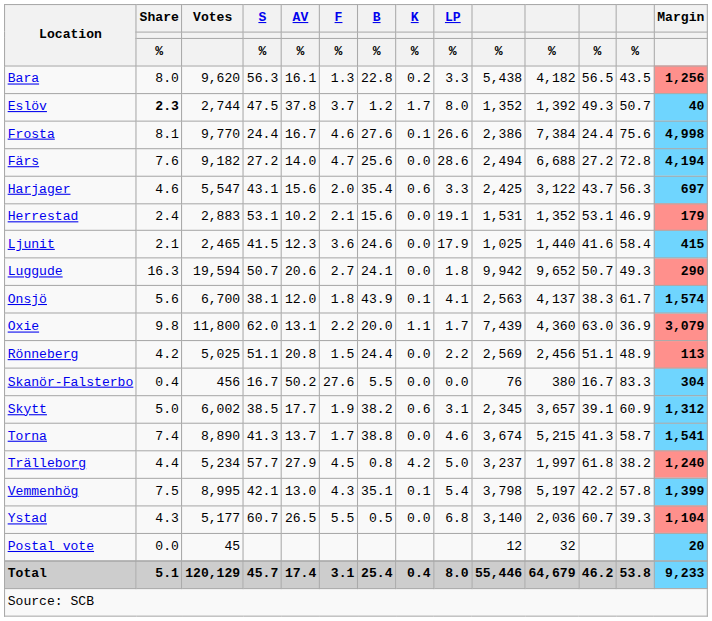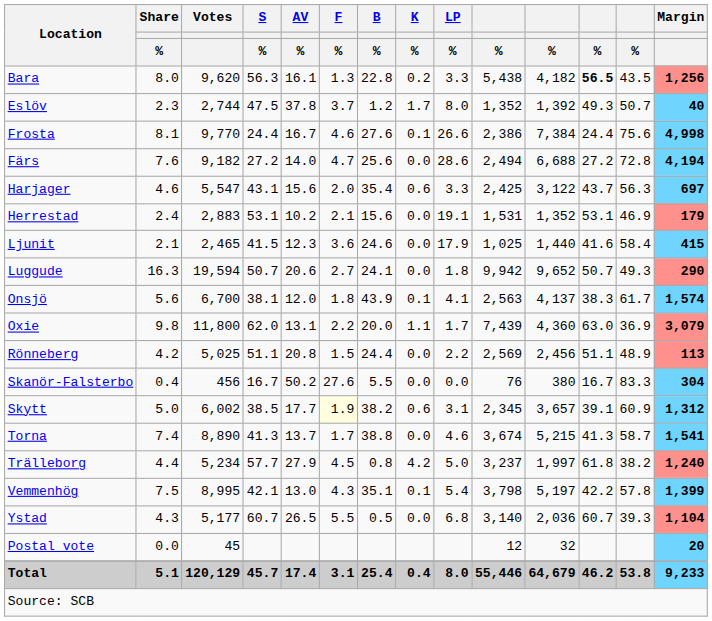(598, 80) normal -> (598, 80) bold
(167, 107) bold -> (167, 107) normal
(343, 410) no background -> (343, 410) lightyellow background
